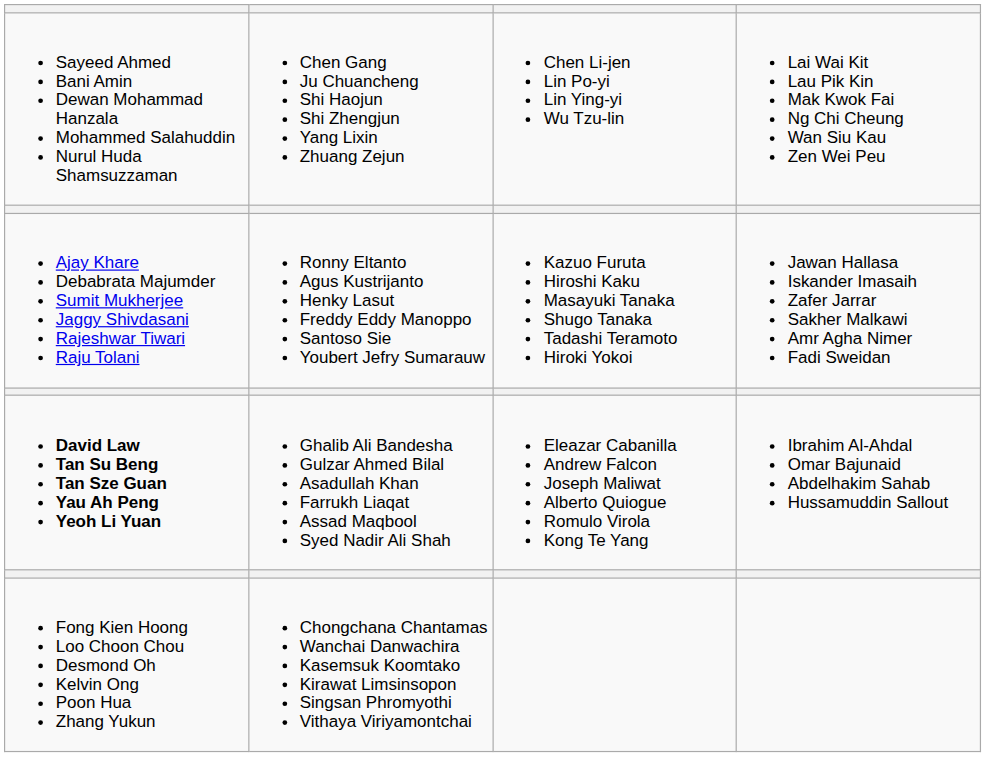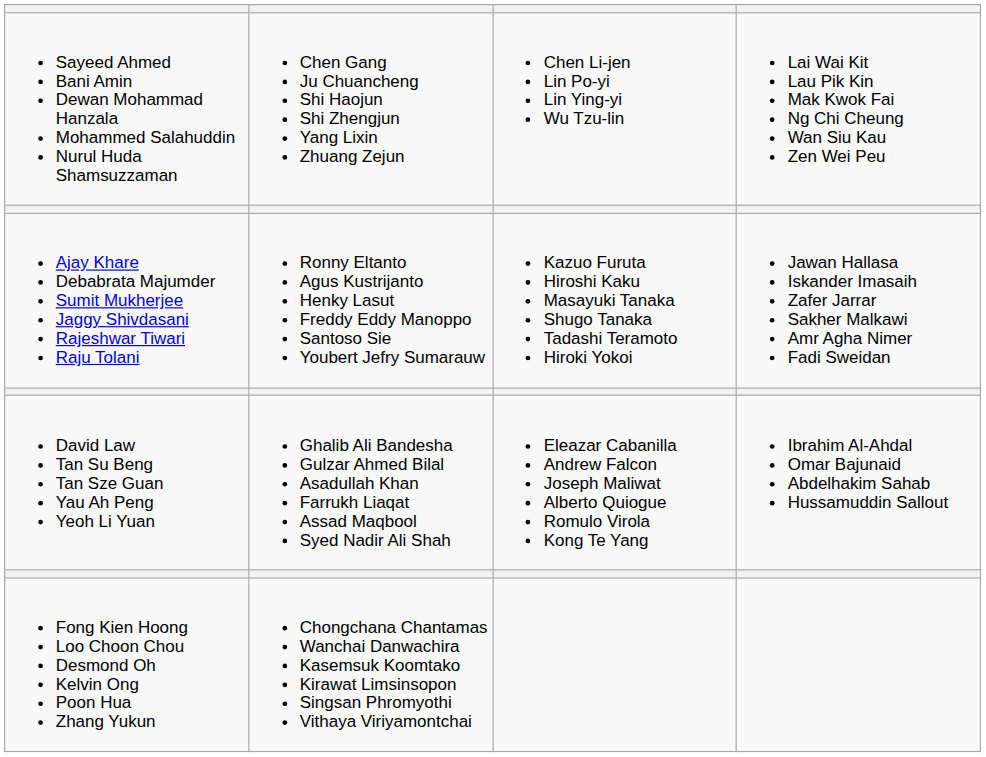(127, 483) bold -> (127, 483) normal
